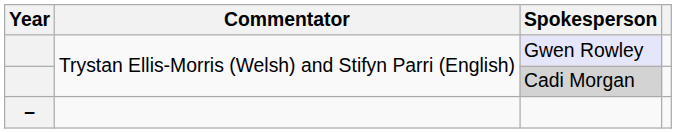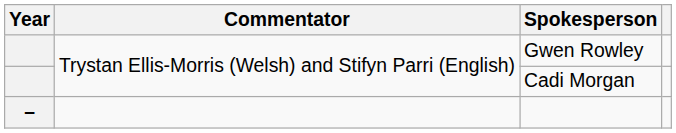(584, 50) lavender background -> (584, 50) no background
(579, 81) lightgrey background -> (579, 81) no background
